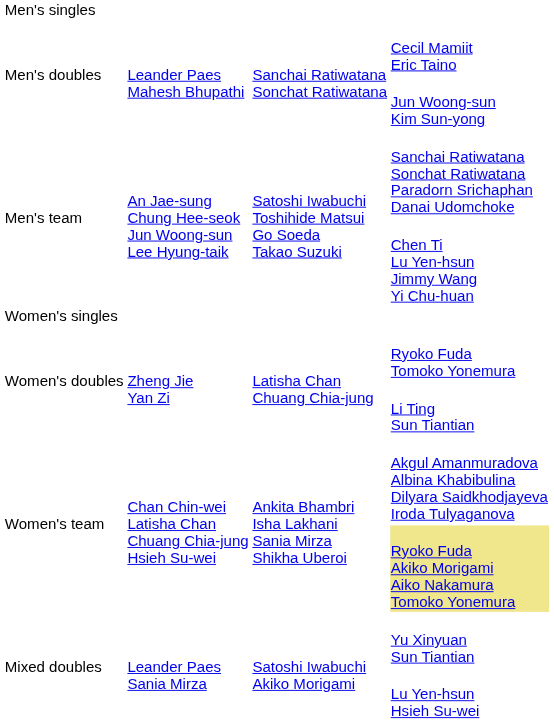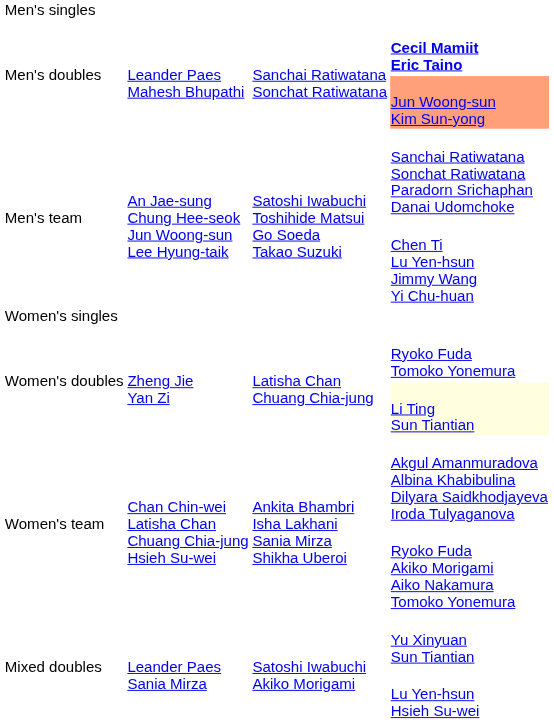(432, 56) normal -> (435, 56) bold
(443, 110) no background -> (443, 110) lightsalmon background
(433, 417) no background -> (433, 417) lightyellow background
(453, 577) khaki background -> (453, 577) no background
